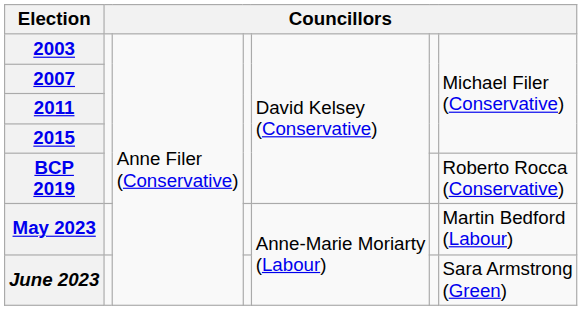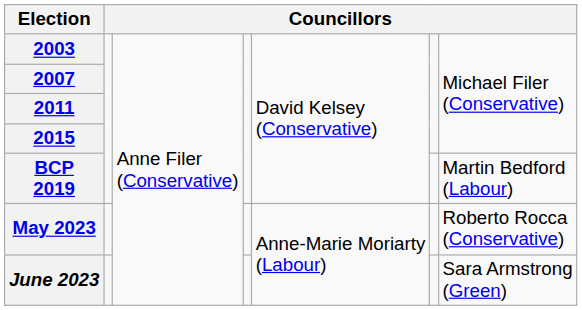(505, 178) Roberto Rocca (Conservative) -> (504, 178) Martin Bedford (Labour)
(504, 229) Martin Bedford (Labour) -> (505, 229) Roberto Rocca (Conservative)
